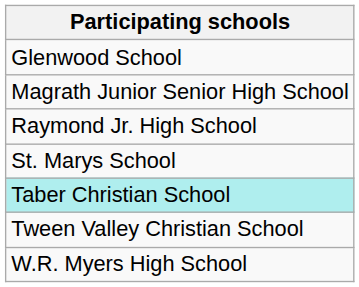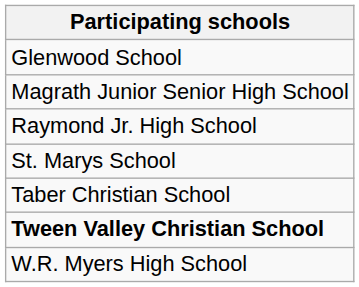(121, 195) paleturquoise background -> (121, 195) no background
(157, 229) normal -> (168, 229) bold
